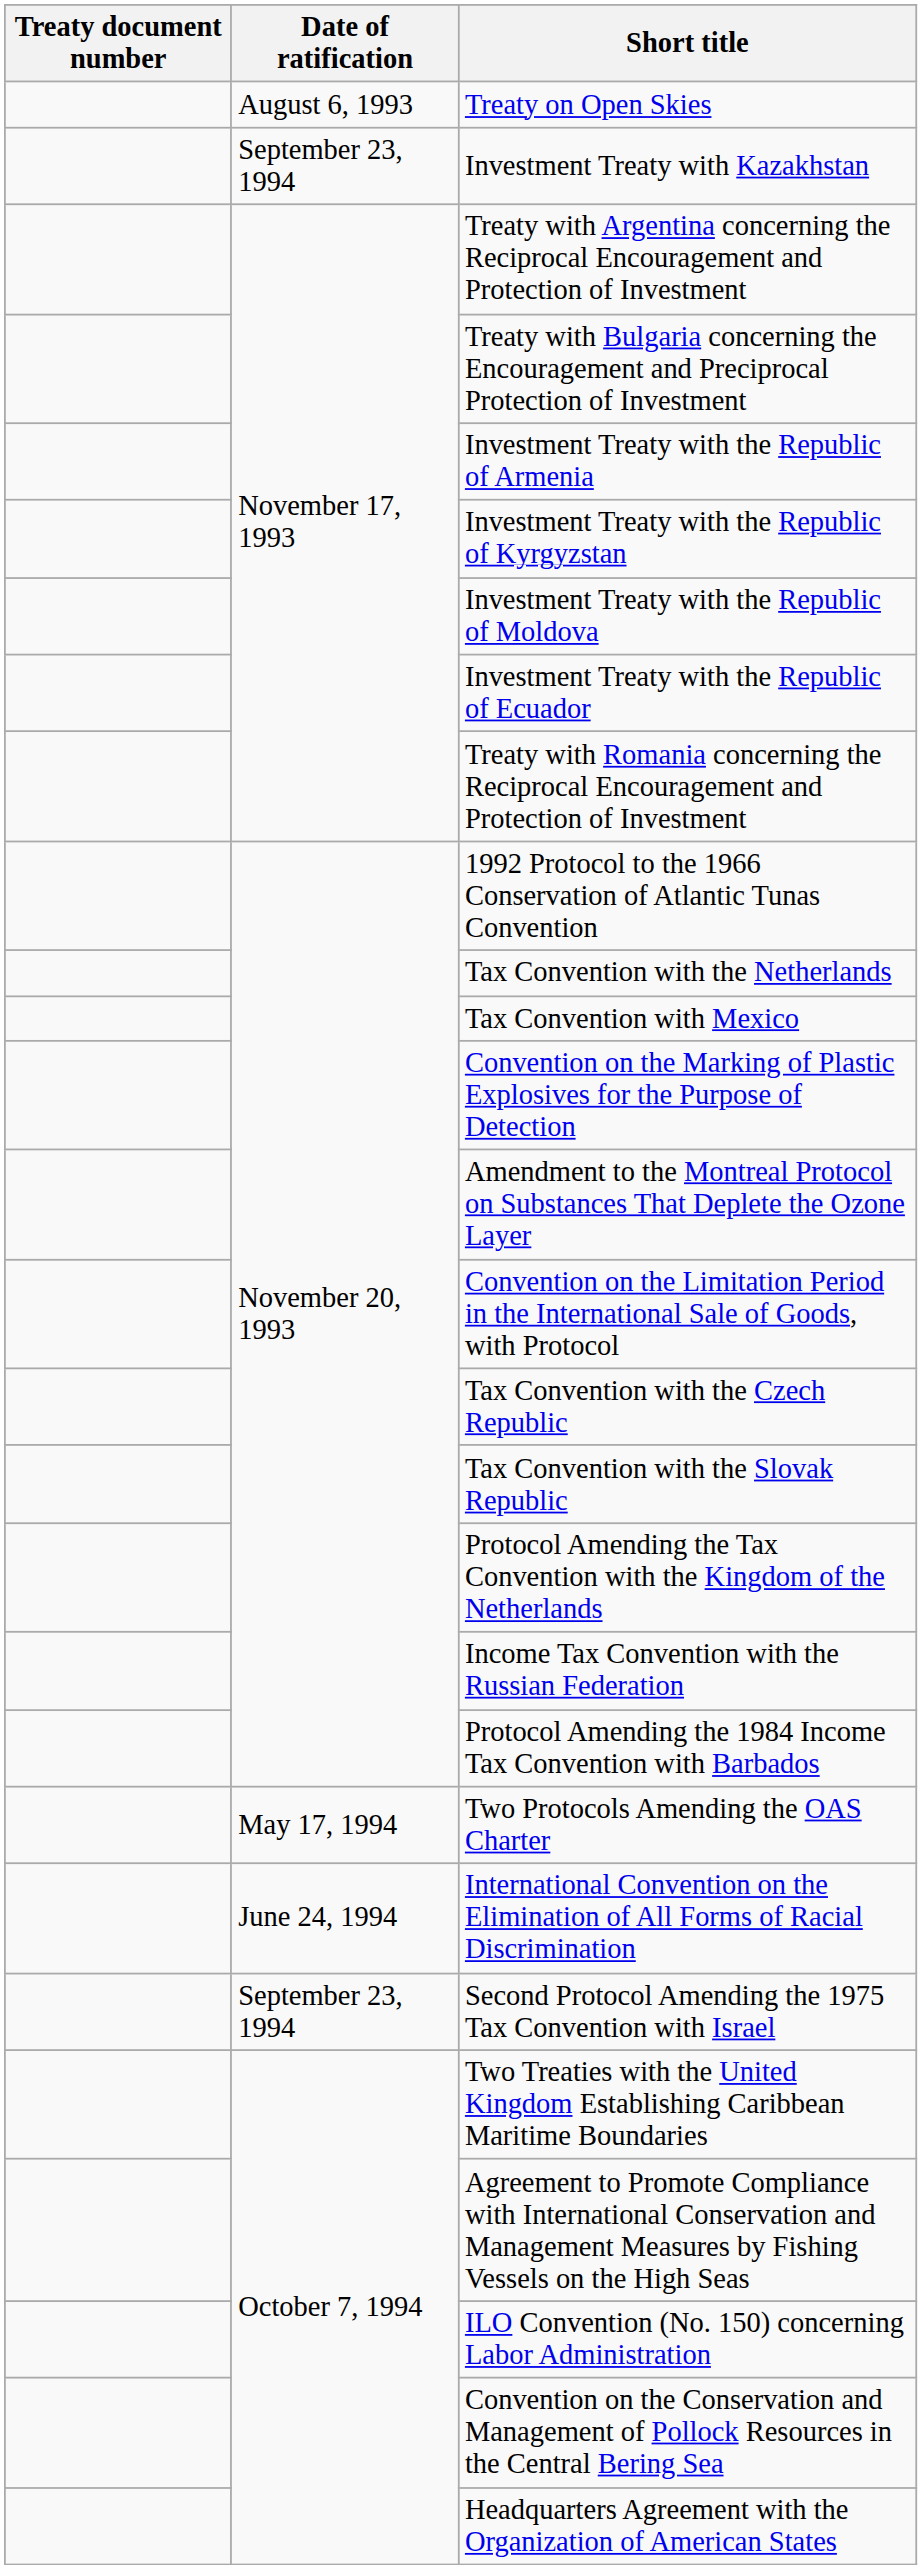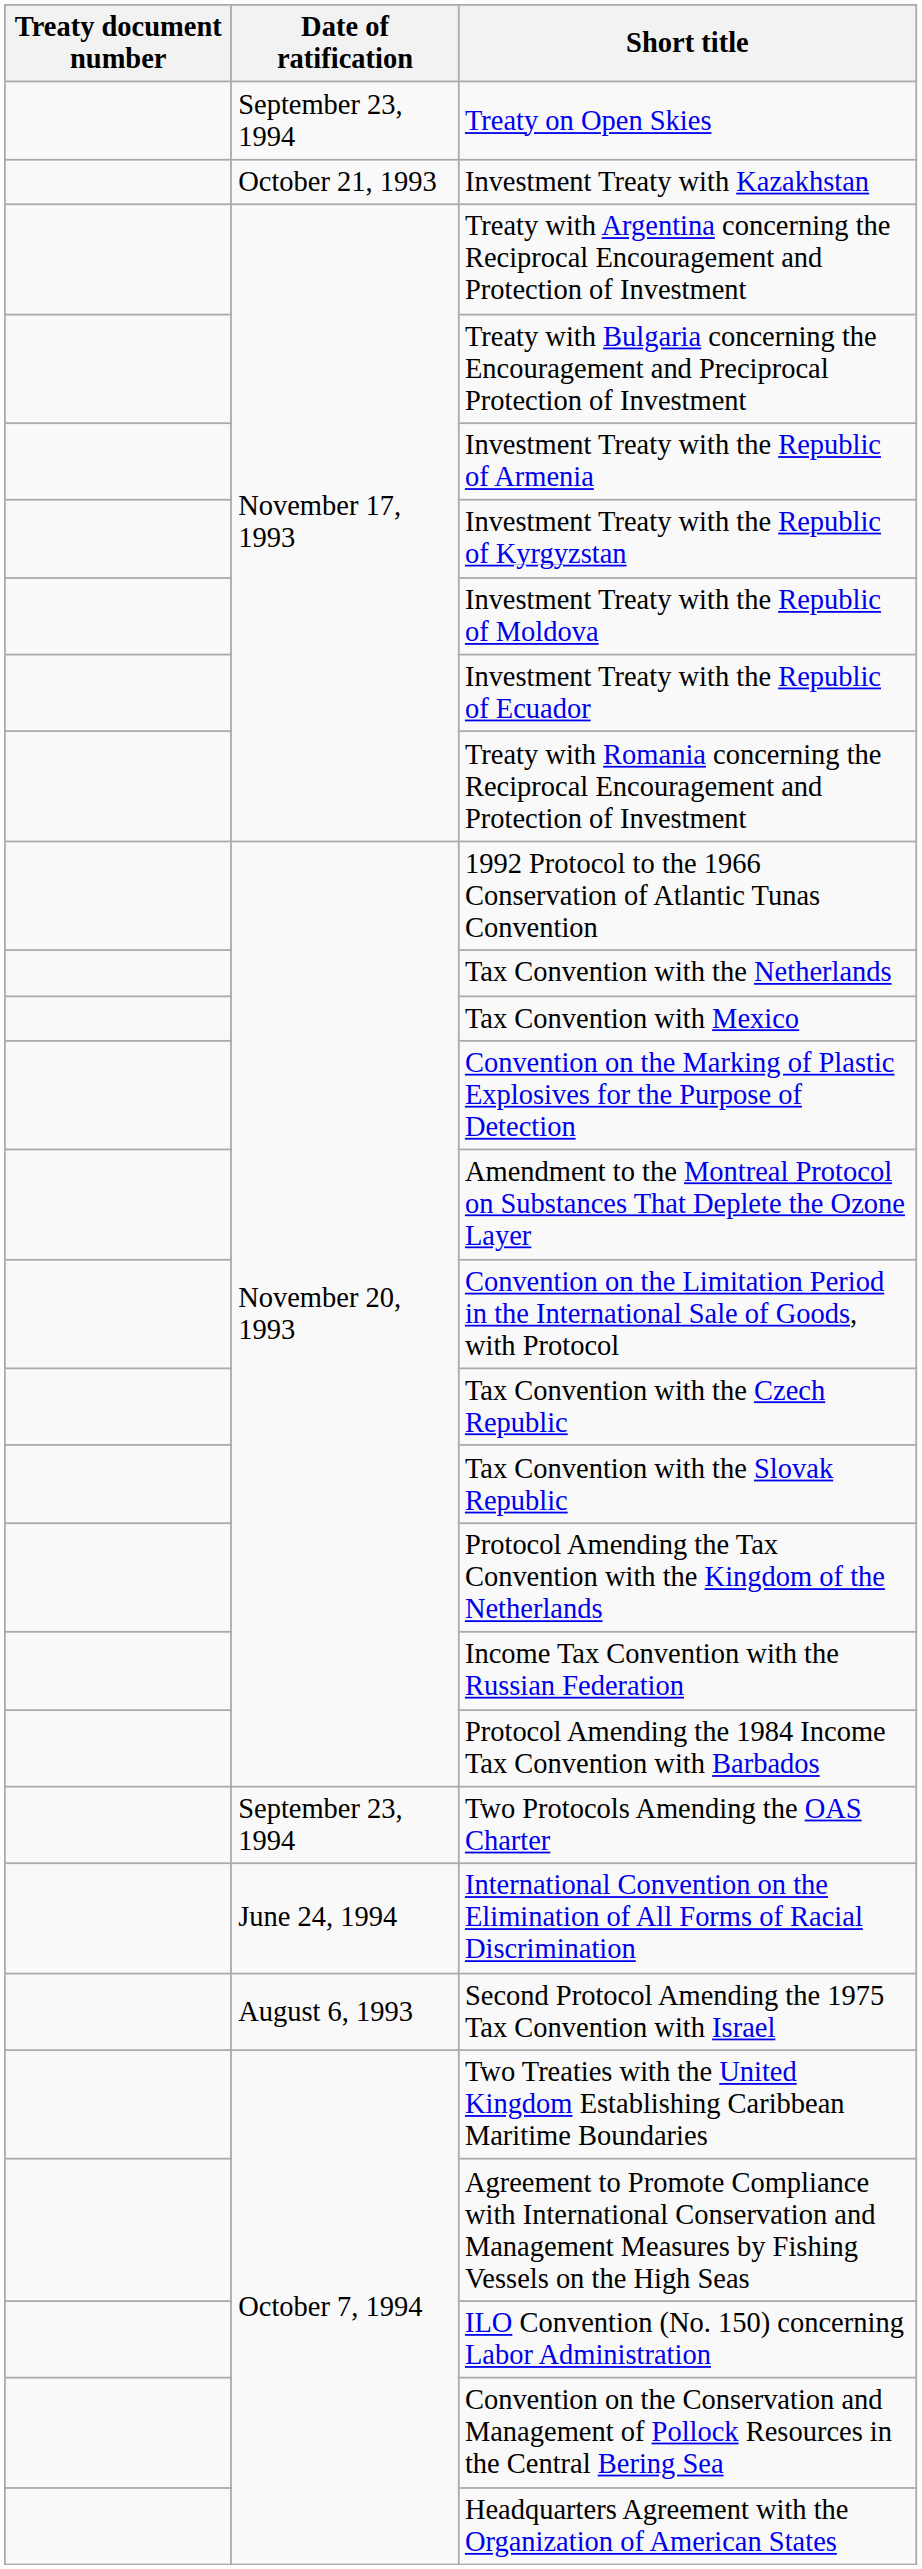(326, 104) August 6, 1993 -> (320, 120) September 23, 1994
(320, 165) September 23, 1994 -> (337, 181) October 21, 1993
(318, 1824) May 17, 1994 -> (320, 1824) September 23, 1994
(320, 2011) September 23, 1994 -> (326, 2011) August 6, 1993
